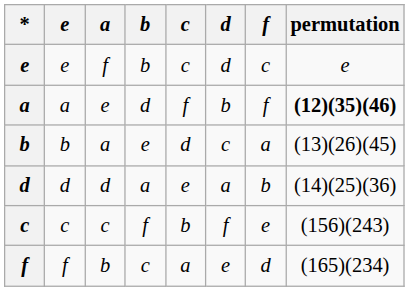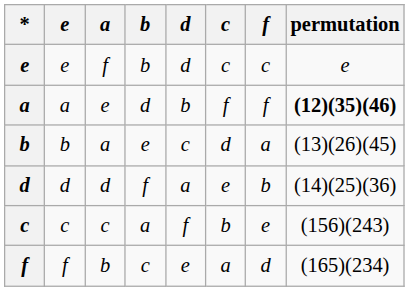columns swapped: (185, 24) <-> (226, 24)
(145, 185) a -> (145, 185) f
(145, 225) f -> (145, 225) a
